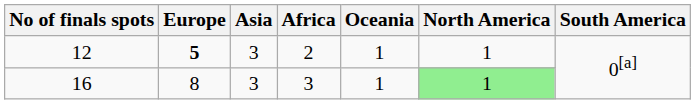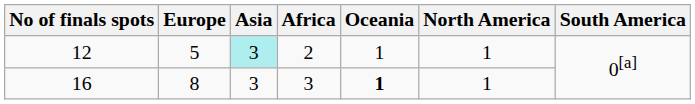(195, 51) bold -> (195, 51) normal
(254, 51) no background -> (254, 51) paleturquoise background
(379, 83) normal -> (379, 83) bold
(487, 83) lightgreen background -> (487, 83) no background
